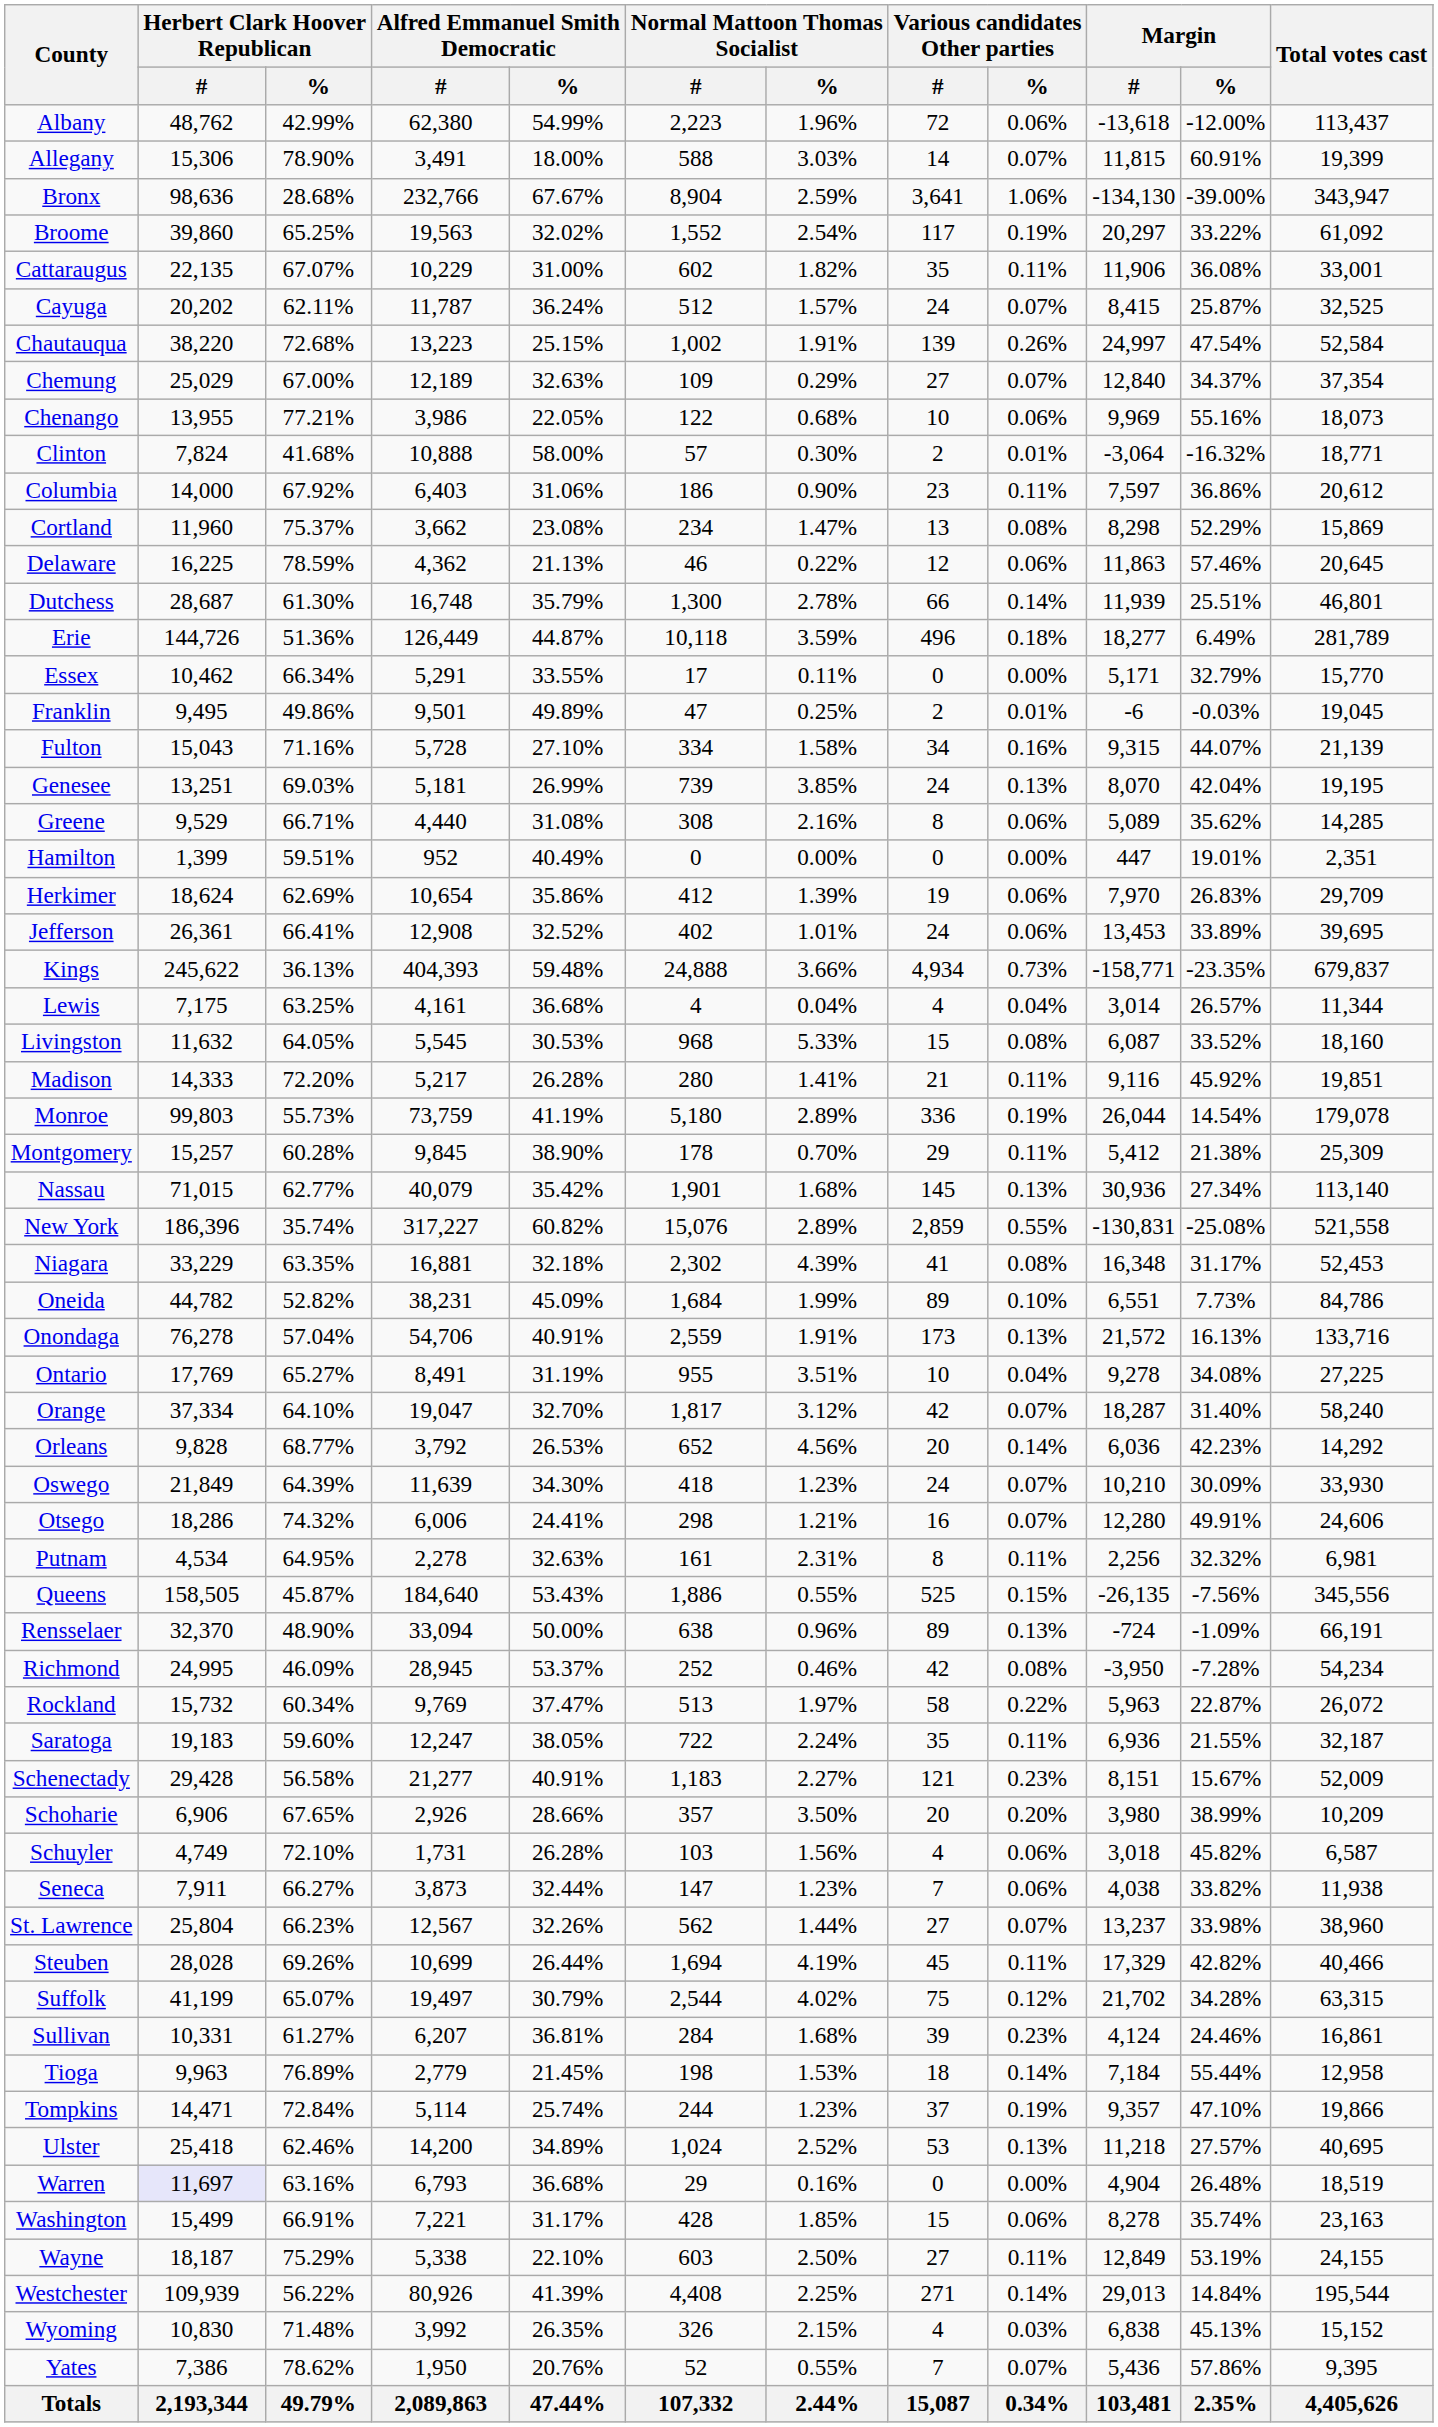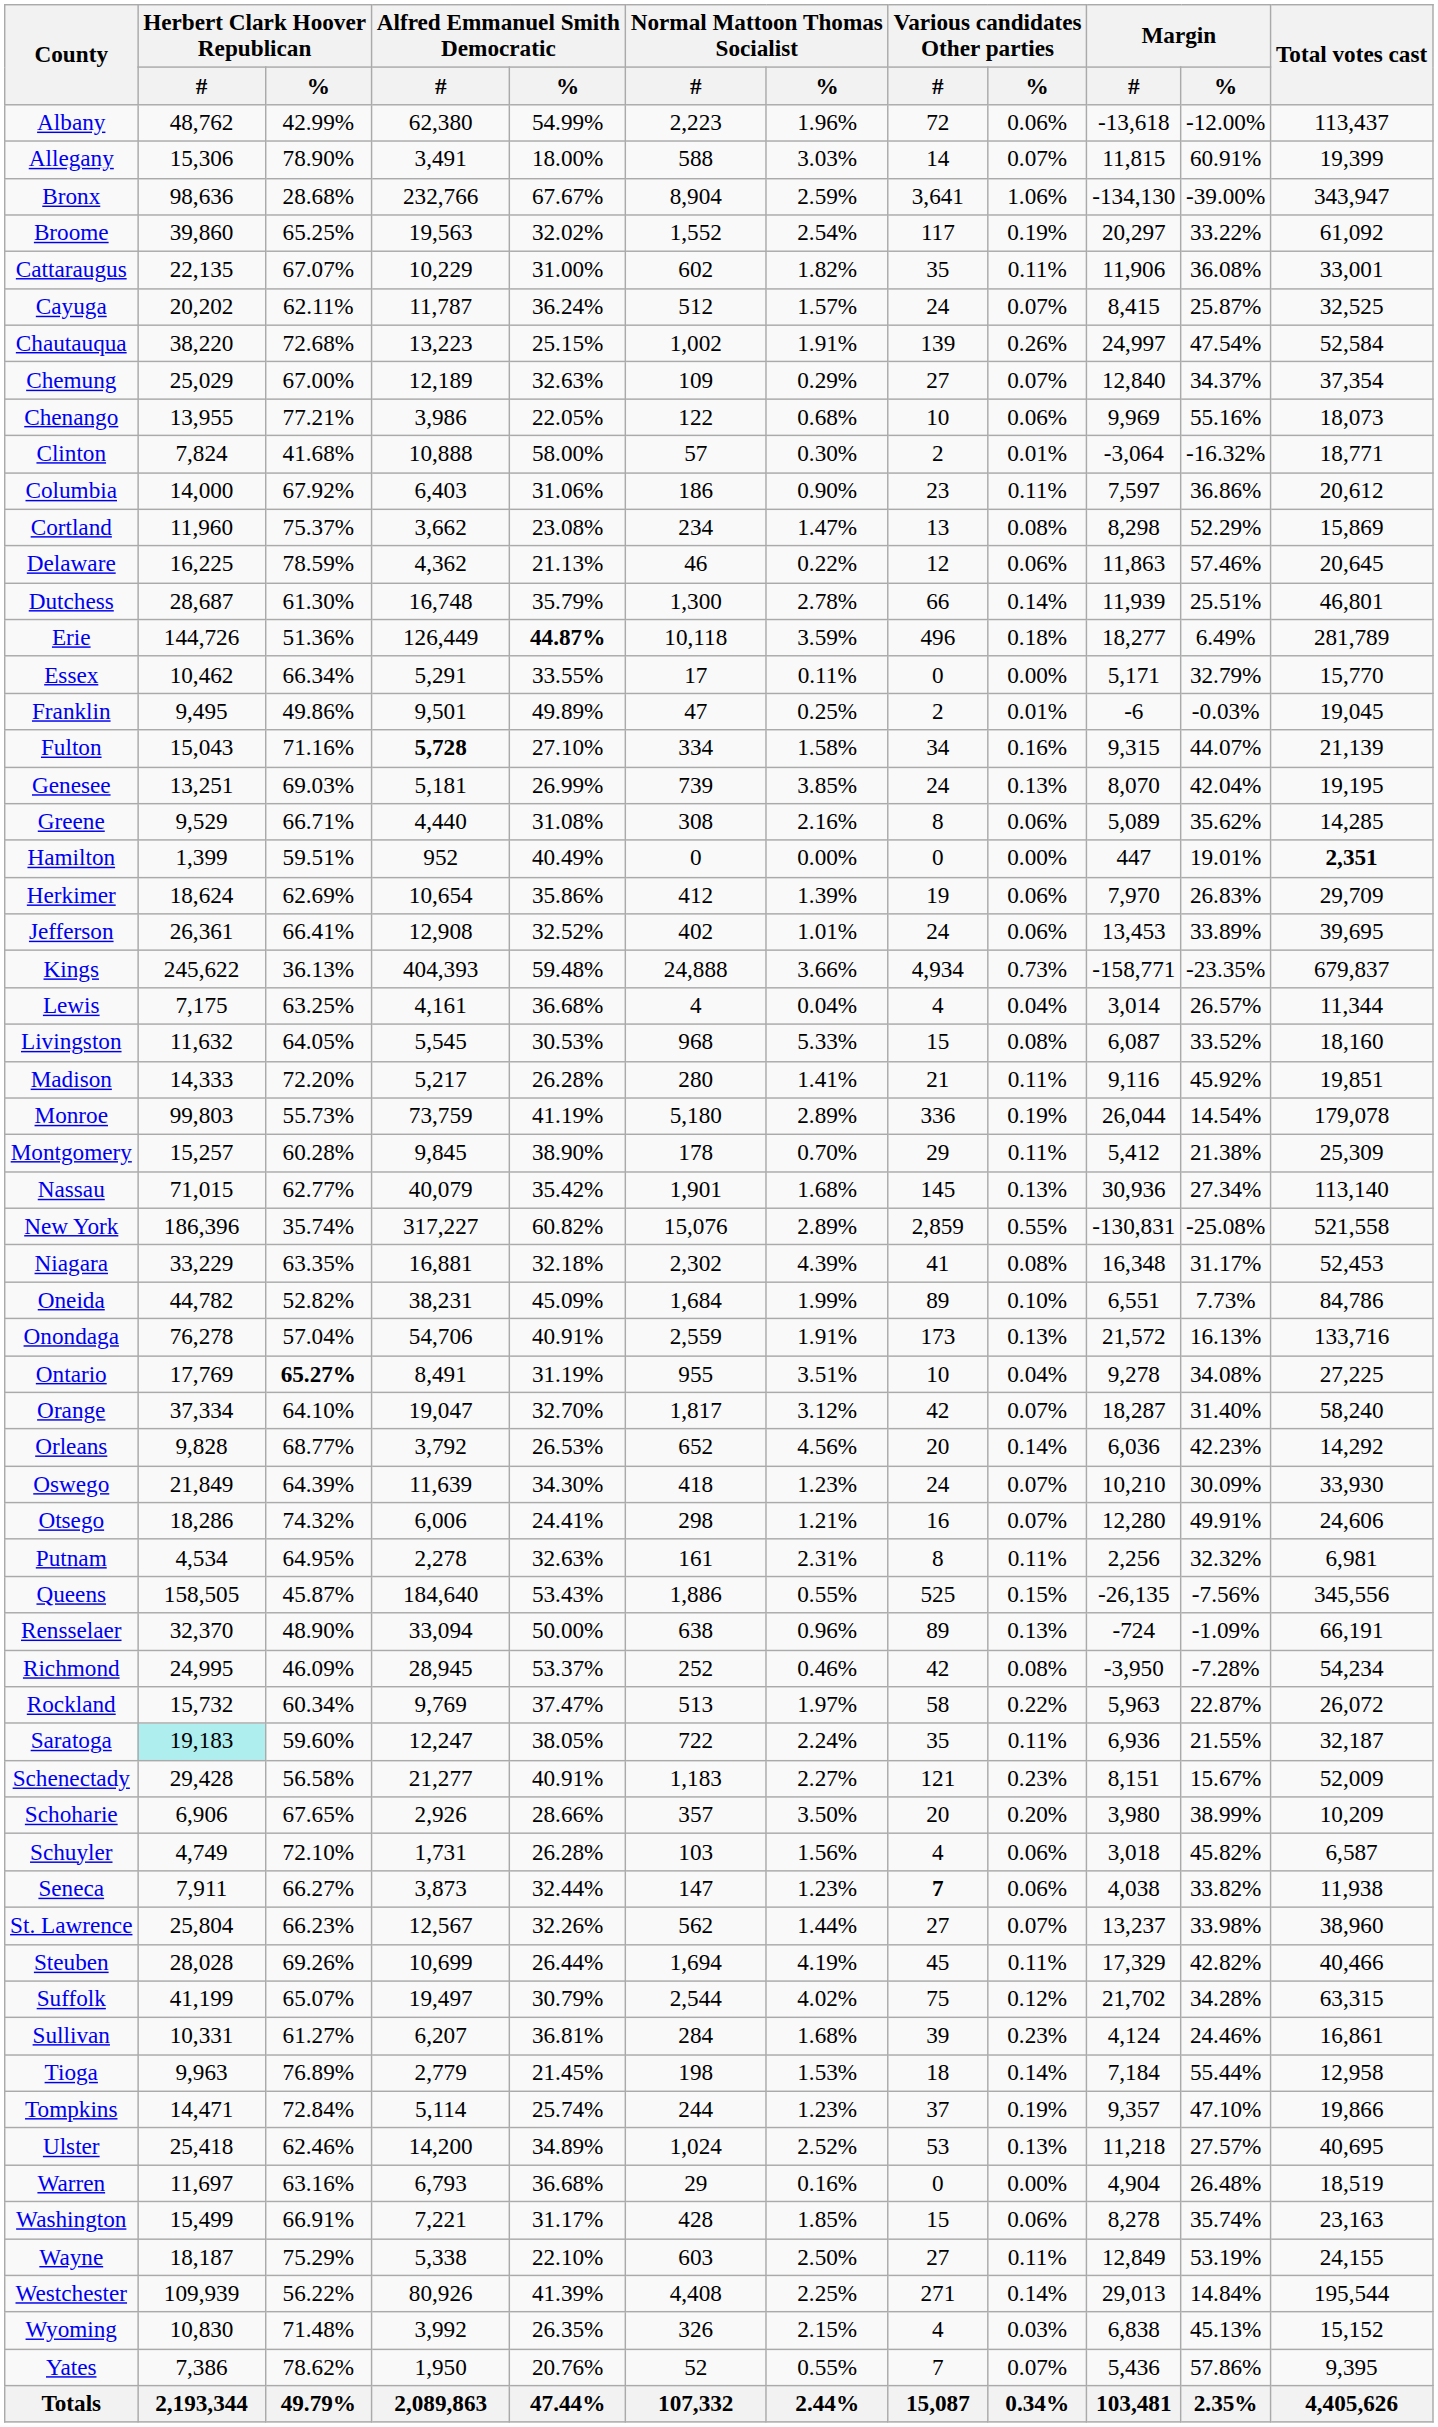(568, 637) normal -> (568, 637) bold
(441, 748) normal -> (441, 748) bold
(1352, 858) normal -> (1352, 858) bold
(318, 1373) normal -> (318, 1373) bold
(202, 1741) no background -> (202, 1741) paleturquoise background
(938, 1888) normal -> (938, 1888) bold
(202, 2183) lavender background -> (202, 2183) no background
